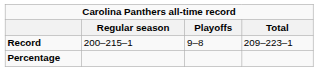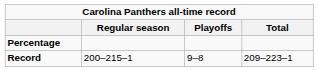rows swapped: (24, 43) <-> (34, 58)
